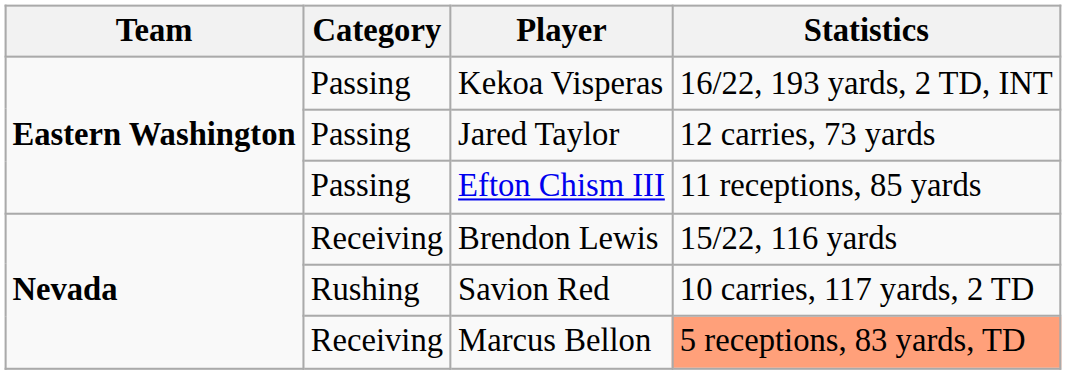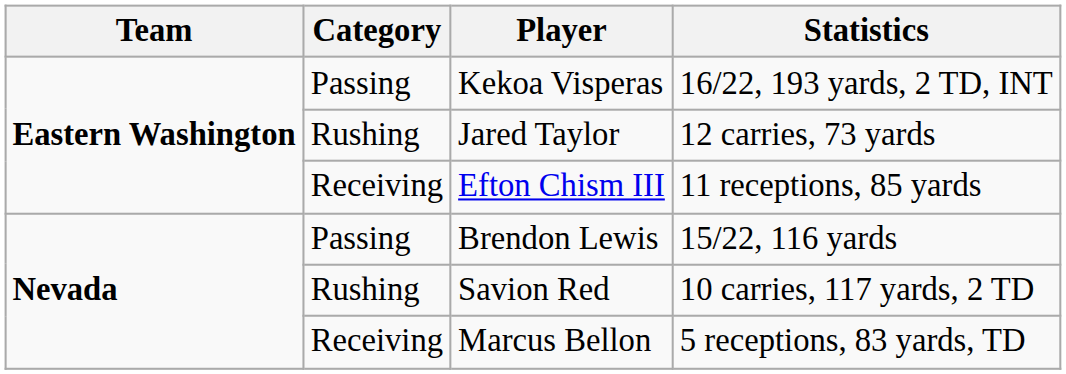(361, 134) Passing -> (365, 134) Rushing
(361, 186) Passing -> (377, 186) Receiving
(377, 238) Receiving -> (361, 238) Passing
(853, 341) lightsalmon background -> (853, 341) no background
